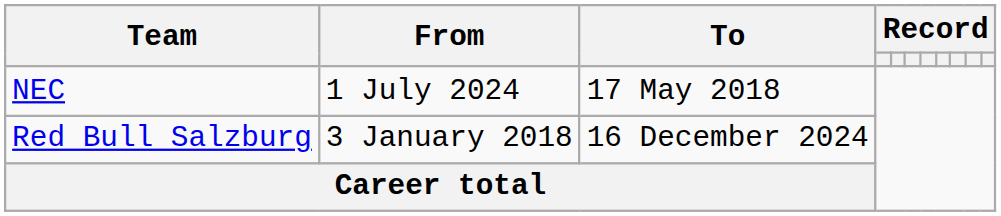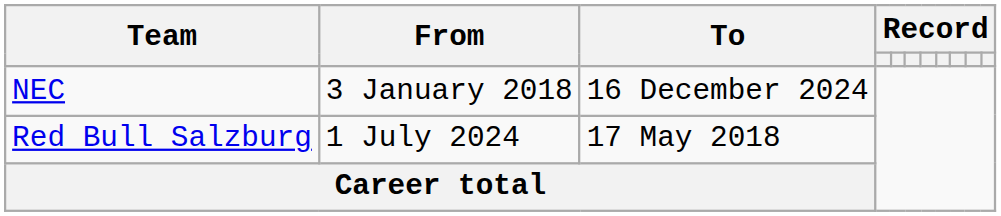(423, 91) 1 July 2024 -> (449, 91) 3 January 2018
(684, 91) 17 May 2018 -> (728, 91) 16 December 2024
(449, 139) 3 January 2018 -> (423, 139) 1 July 2024
(728, 139) 16 December 2024 -> (684, 139) 17 May 2018
